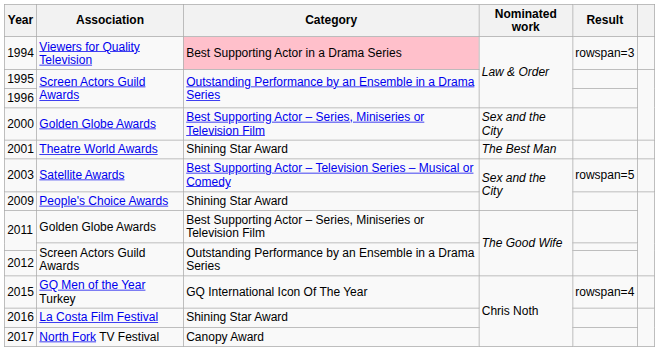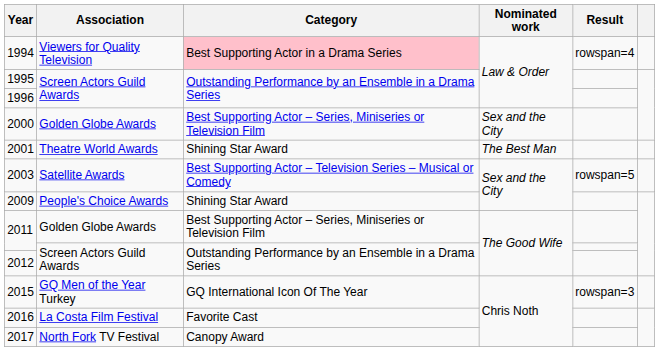(605, 53) rowspan=3 -> (605, 53) rowspan=4
(605, 292) rowspan=4 -> (605, 292) rowspan=3
(237, 317) Shining Star Award -> (222, 317) Favorite Cast
